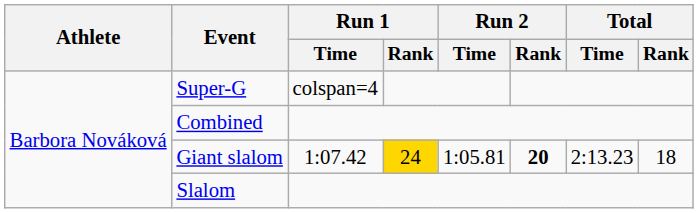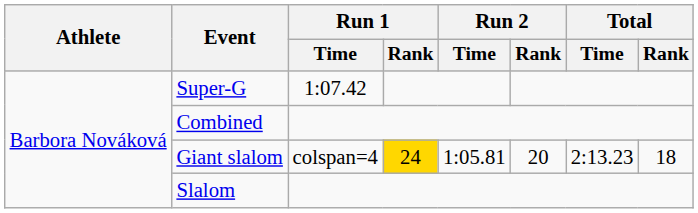(335, 88) colspan=4 -> (335, 88) 1:07.42
(335, 156) 1:07.42 -> (335, 156) colspan=4
(538, 156) bold -> (538, 156) normal
